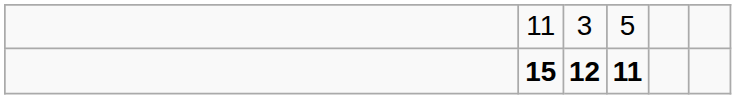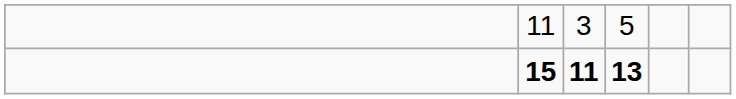(585, 70) 12 -> (584, 70) 11
(628, 70) 11 -> (627, 70) 13
